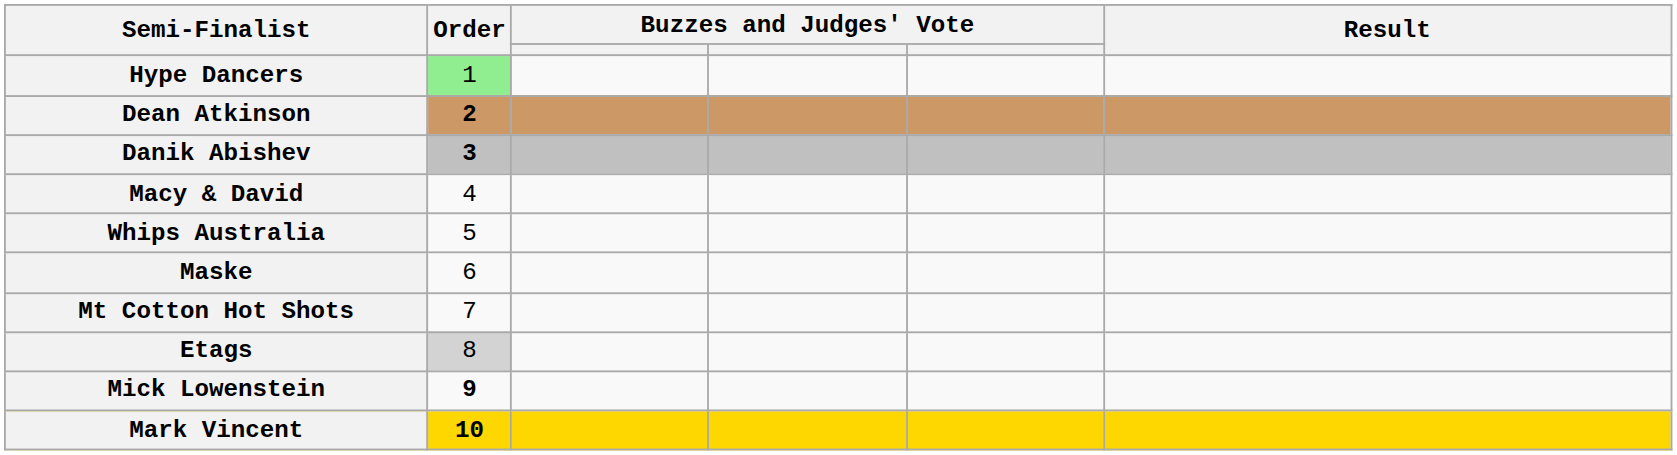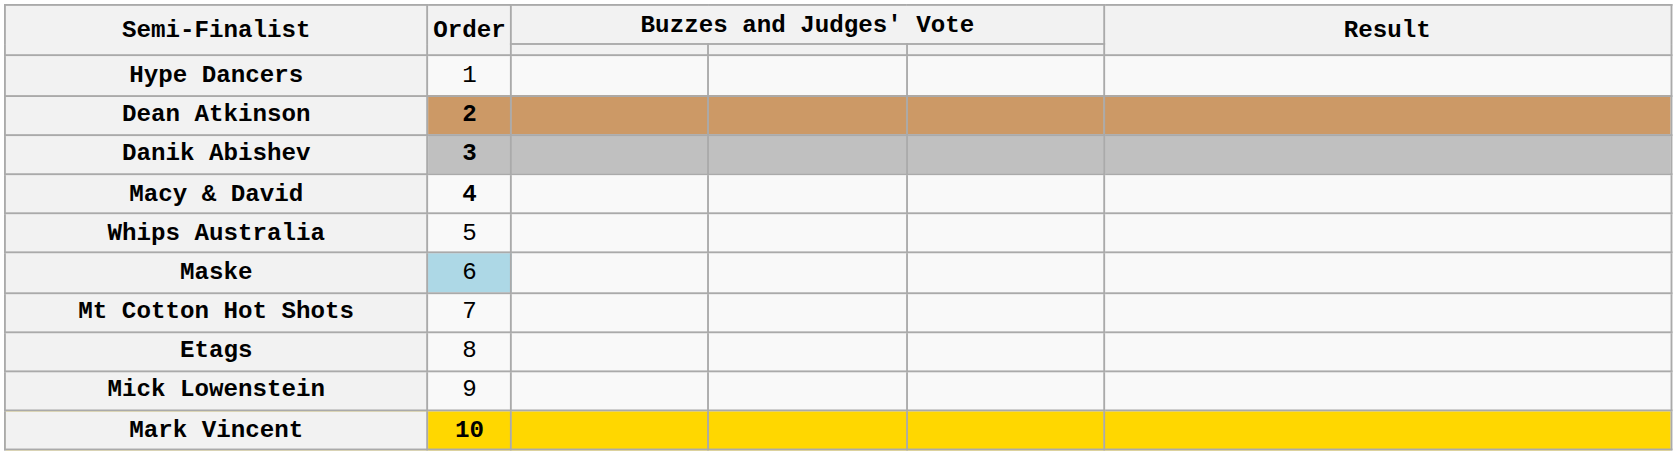(470, 76) lightgreen background -> (470, 76) no background
(470, 194) normal -> (470, 194) bold
(470, 273) no background -> (470, 273) lightblue background
(470, 351) lightgrey background -> (470, 351) no background
(470, 391) bold -> (470, 391) normal
